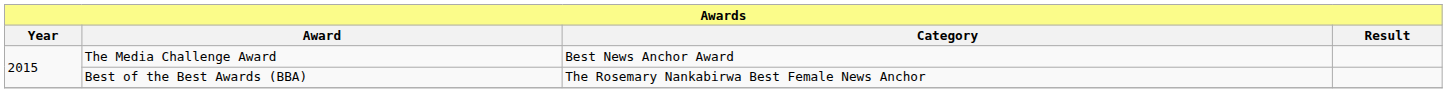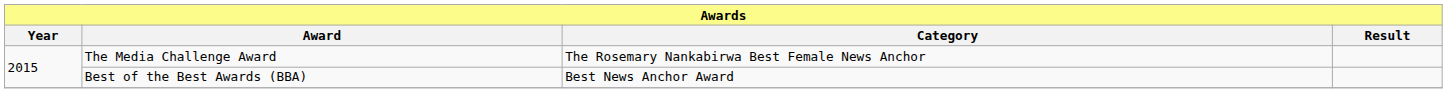(650, 56) Best News Anchor Award -> (745, 56) The Rosemary Nankabirwa Best Female News Anchor
(745, 77) The Rosemary Nankabirwa Best Female News Anchor -> (650, 77) Best News Anchor Award
